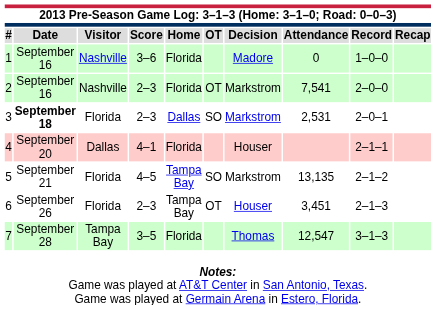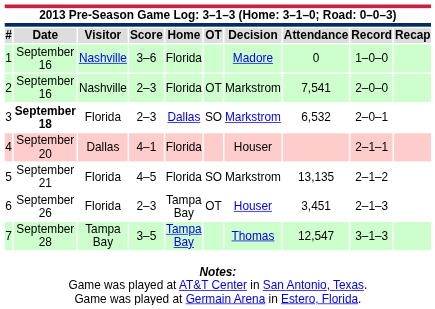(316, 117) 2,531 -> (316, 117) 6,532
(184, 177) Tampa Bay -> (184, 177) Florida
(184, 236) Florida -> (184, 236) Tampa Bay
